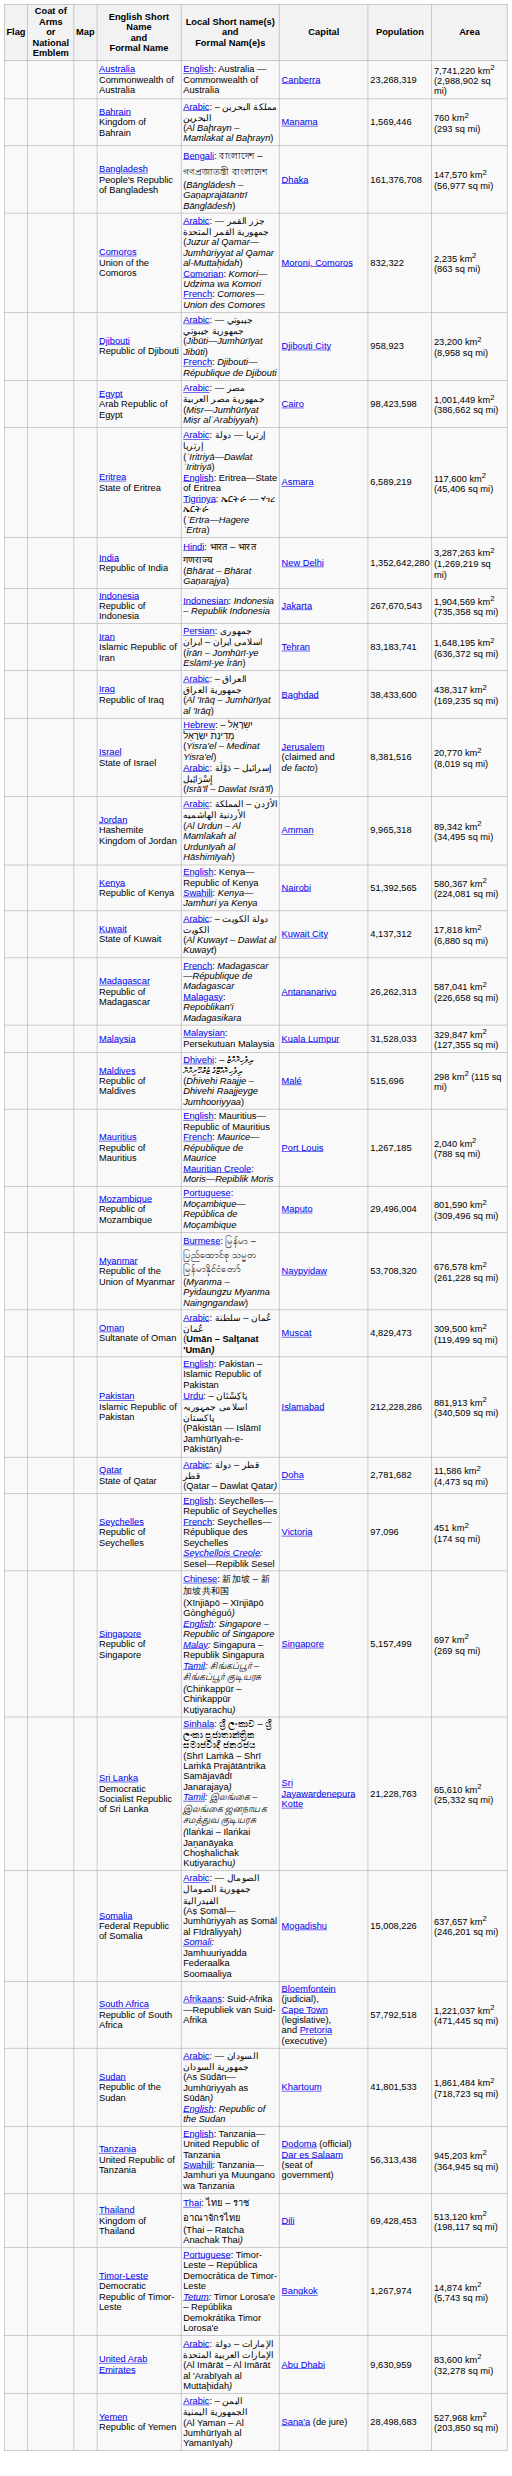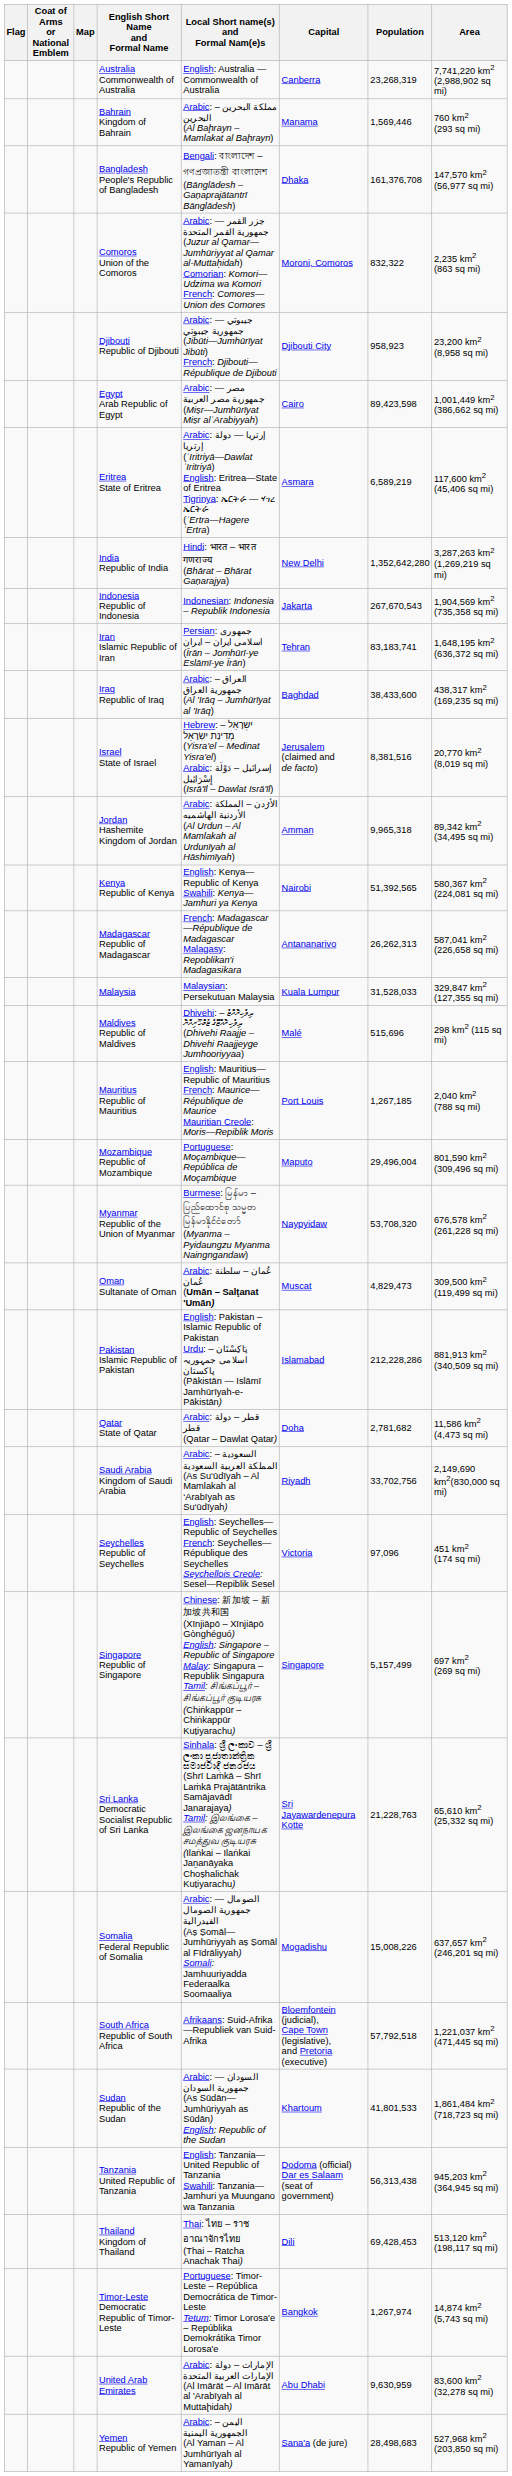(394, 404) 98,423,598 -> (394, 404) 89,423,598
- row: (130, 934)
+ row: (136, 1480)
